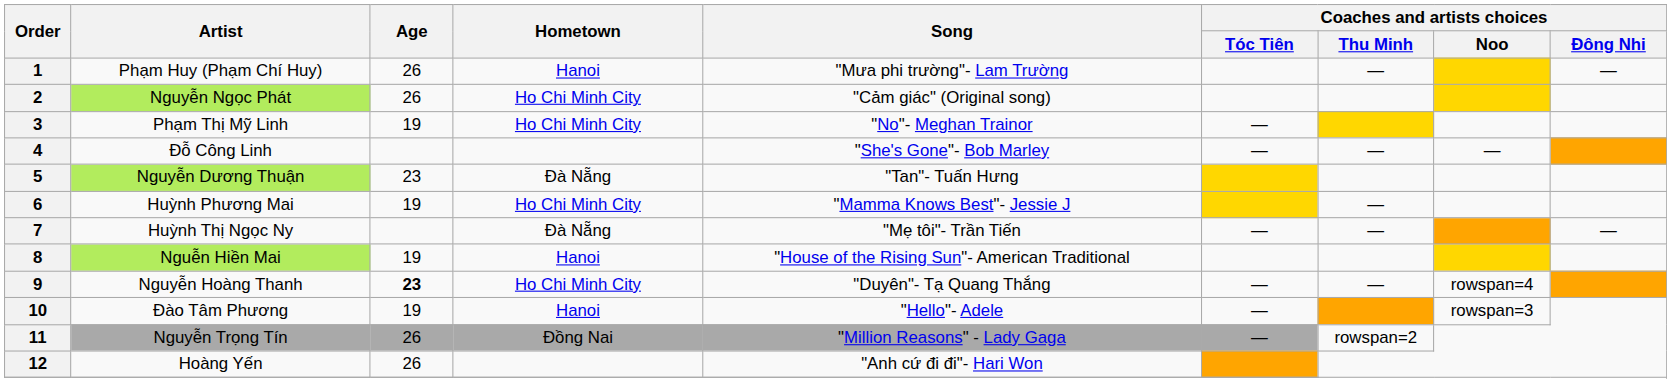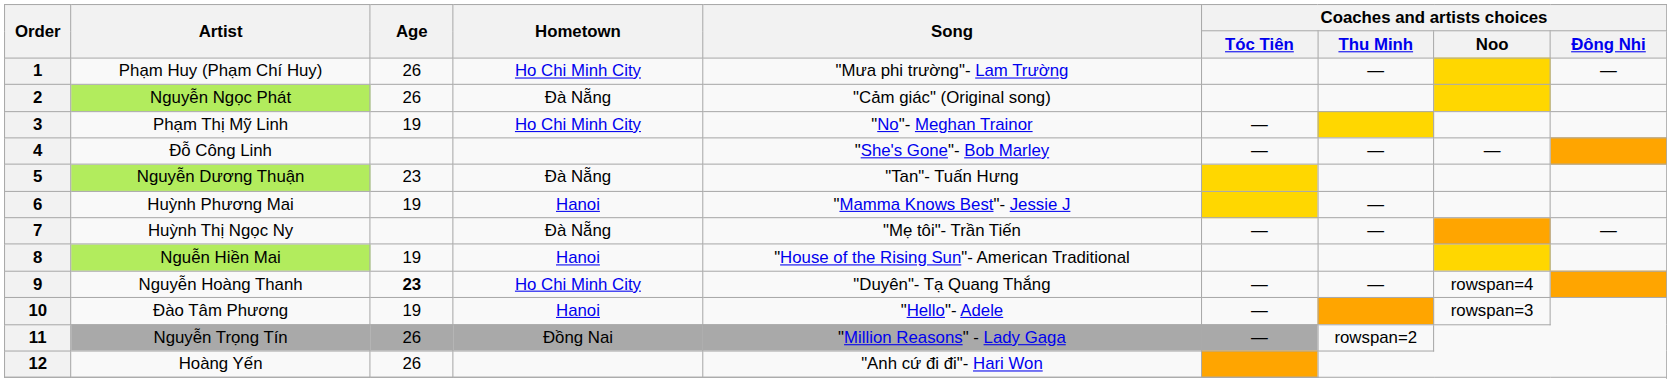(578, 71) Hanoi -> (578, 71) Ho Chi Minh City
(578, 97) Ho Chi Minh City -> (578, 97) Đà Nẵng
(578, 204) Ho Chi Minh City -> (578, 204) Hanoi
